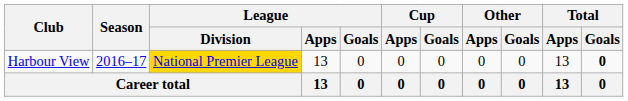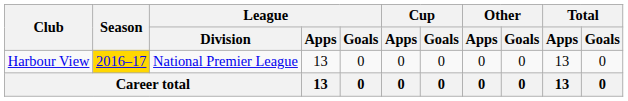(121, 61) no background -> (121, 61) gold background
(225, 61) gold background -> (225, 61) no background
(602, 61) bold -> (602, 61) normal
